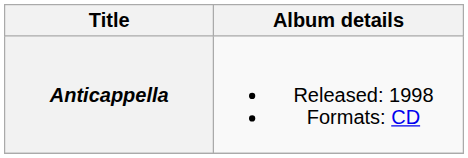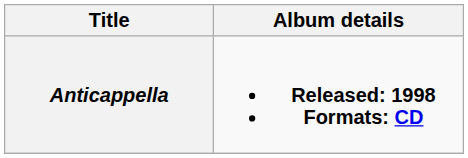(338, 106) normal -> (338, 106) bold
